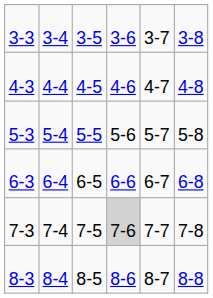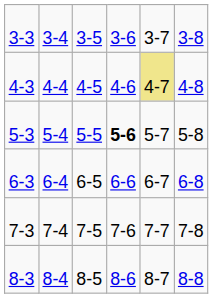(157, 86) no background -> (157, 86) khaki background
(123, 134) normal -> (123, 134) bold
(123, 231) lightgrey background -> (123, 231) no background
